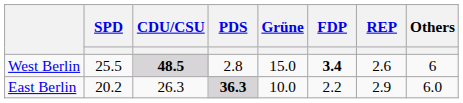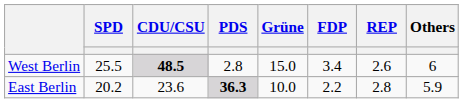(332, 65) bold -> (332, 65) normal
(171, 87) 26.3 -> (171, 87) 23.6
(382, 87) 2.9 -> (382, 87) 2.8
(433, 87) 6.0 -> (433, 87) 5.9
